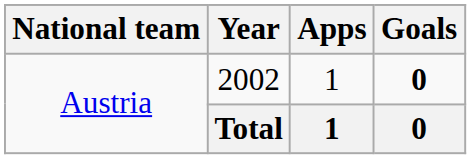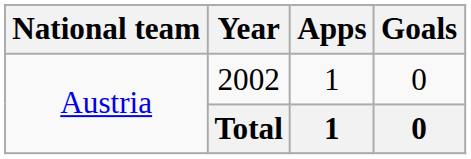(419, 78) bold -> (419, 78) normal
